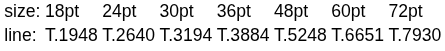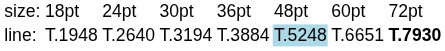(300, 35) no background -> (300, 35) lightblue background
(415, 35) normal -> (415, 35) bold
